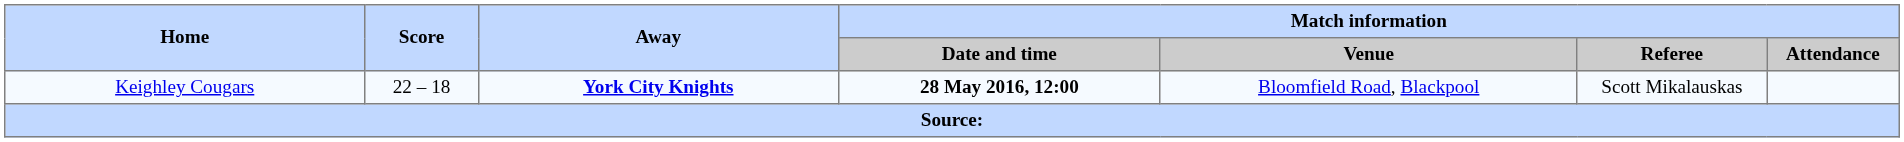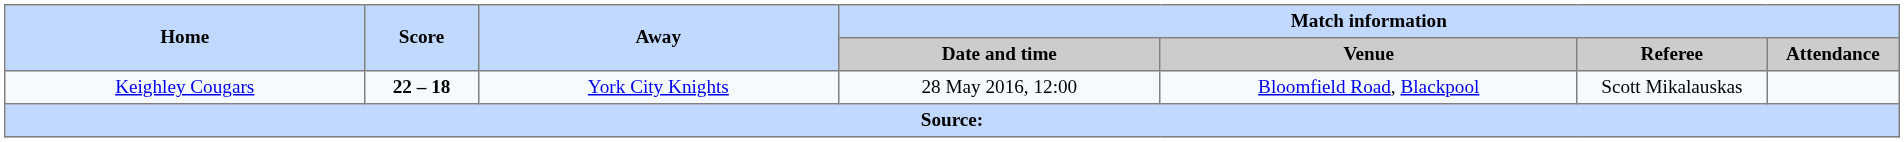(422, 86) normal -> (422, 86) bold
(658, 86) bold -> (658, 86) normal
(999, 86) bold -> (999, 86) normal
